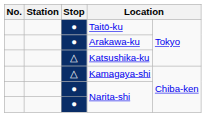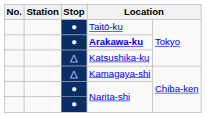(114, 42) normal -> (116, 42) bold
